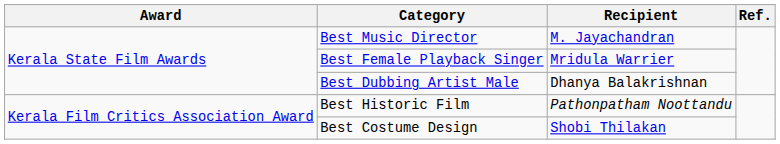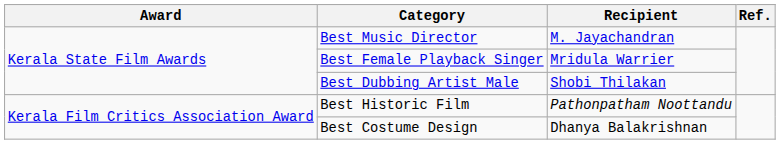(629, 83) Dhanya Balakrishnan -> (608, 83) Shobi Thilakan
(608, 128) Shobi Thilakan -> (629, 128) Dhanya Balakrishnan
